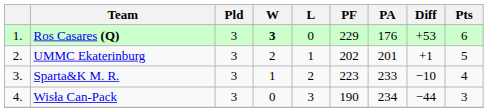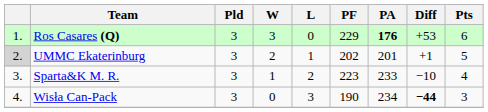(272, 35) bold -> (272, 35) normal
(387, 35) normal -> (387, 35) bold
(18, 55) no background -> (18, 55) lightgrey background
(426, 96) normal -> (426, 96) bold
